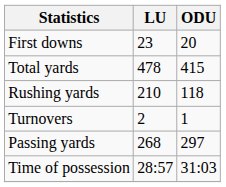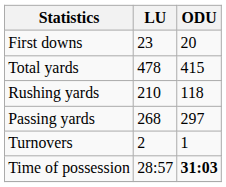rows swapped: (51, 143) <-> (40, 118)
(199, 168) normal -> (199, 168) bold
